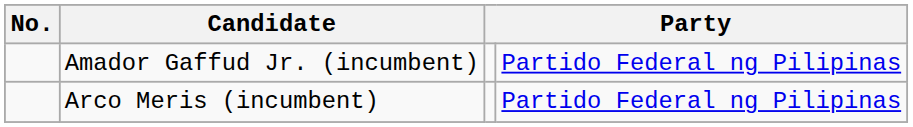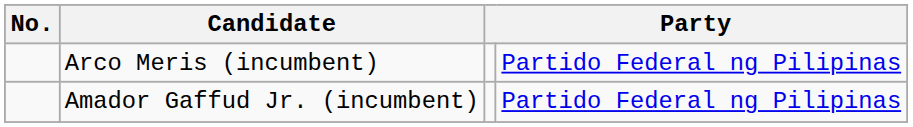rows swapped: (272, 63) <-> (222, 102)
